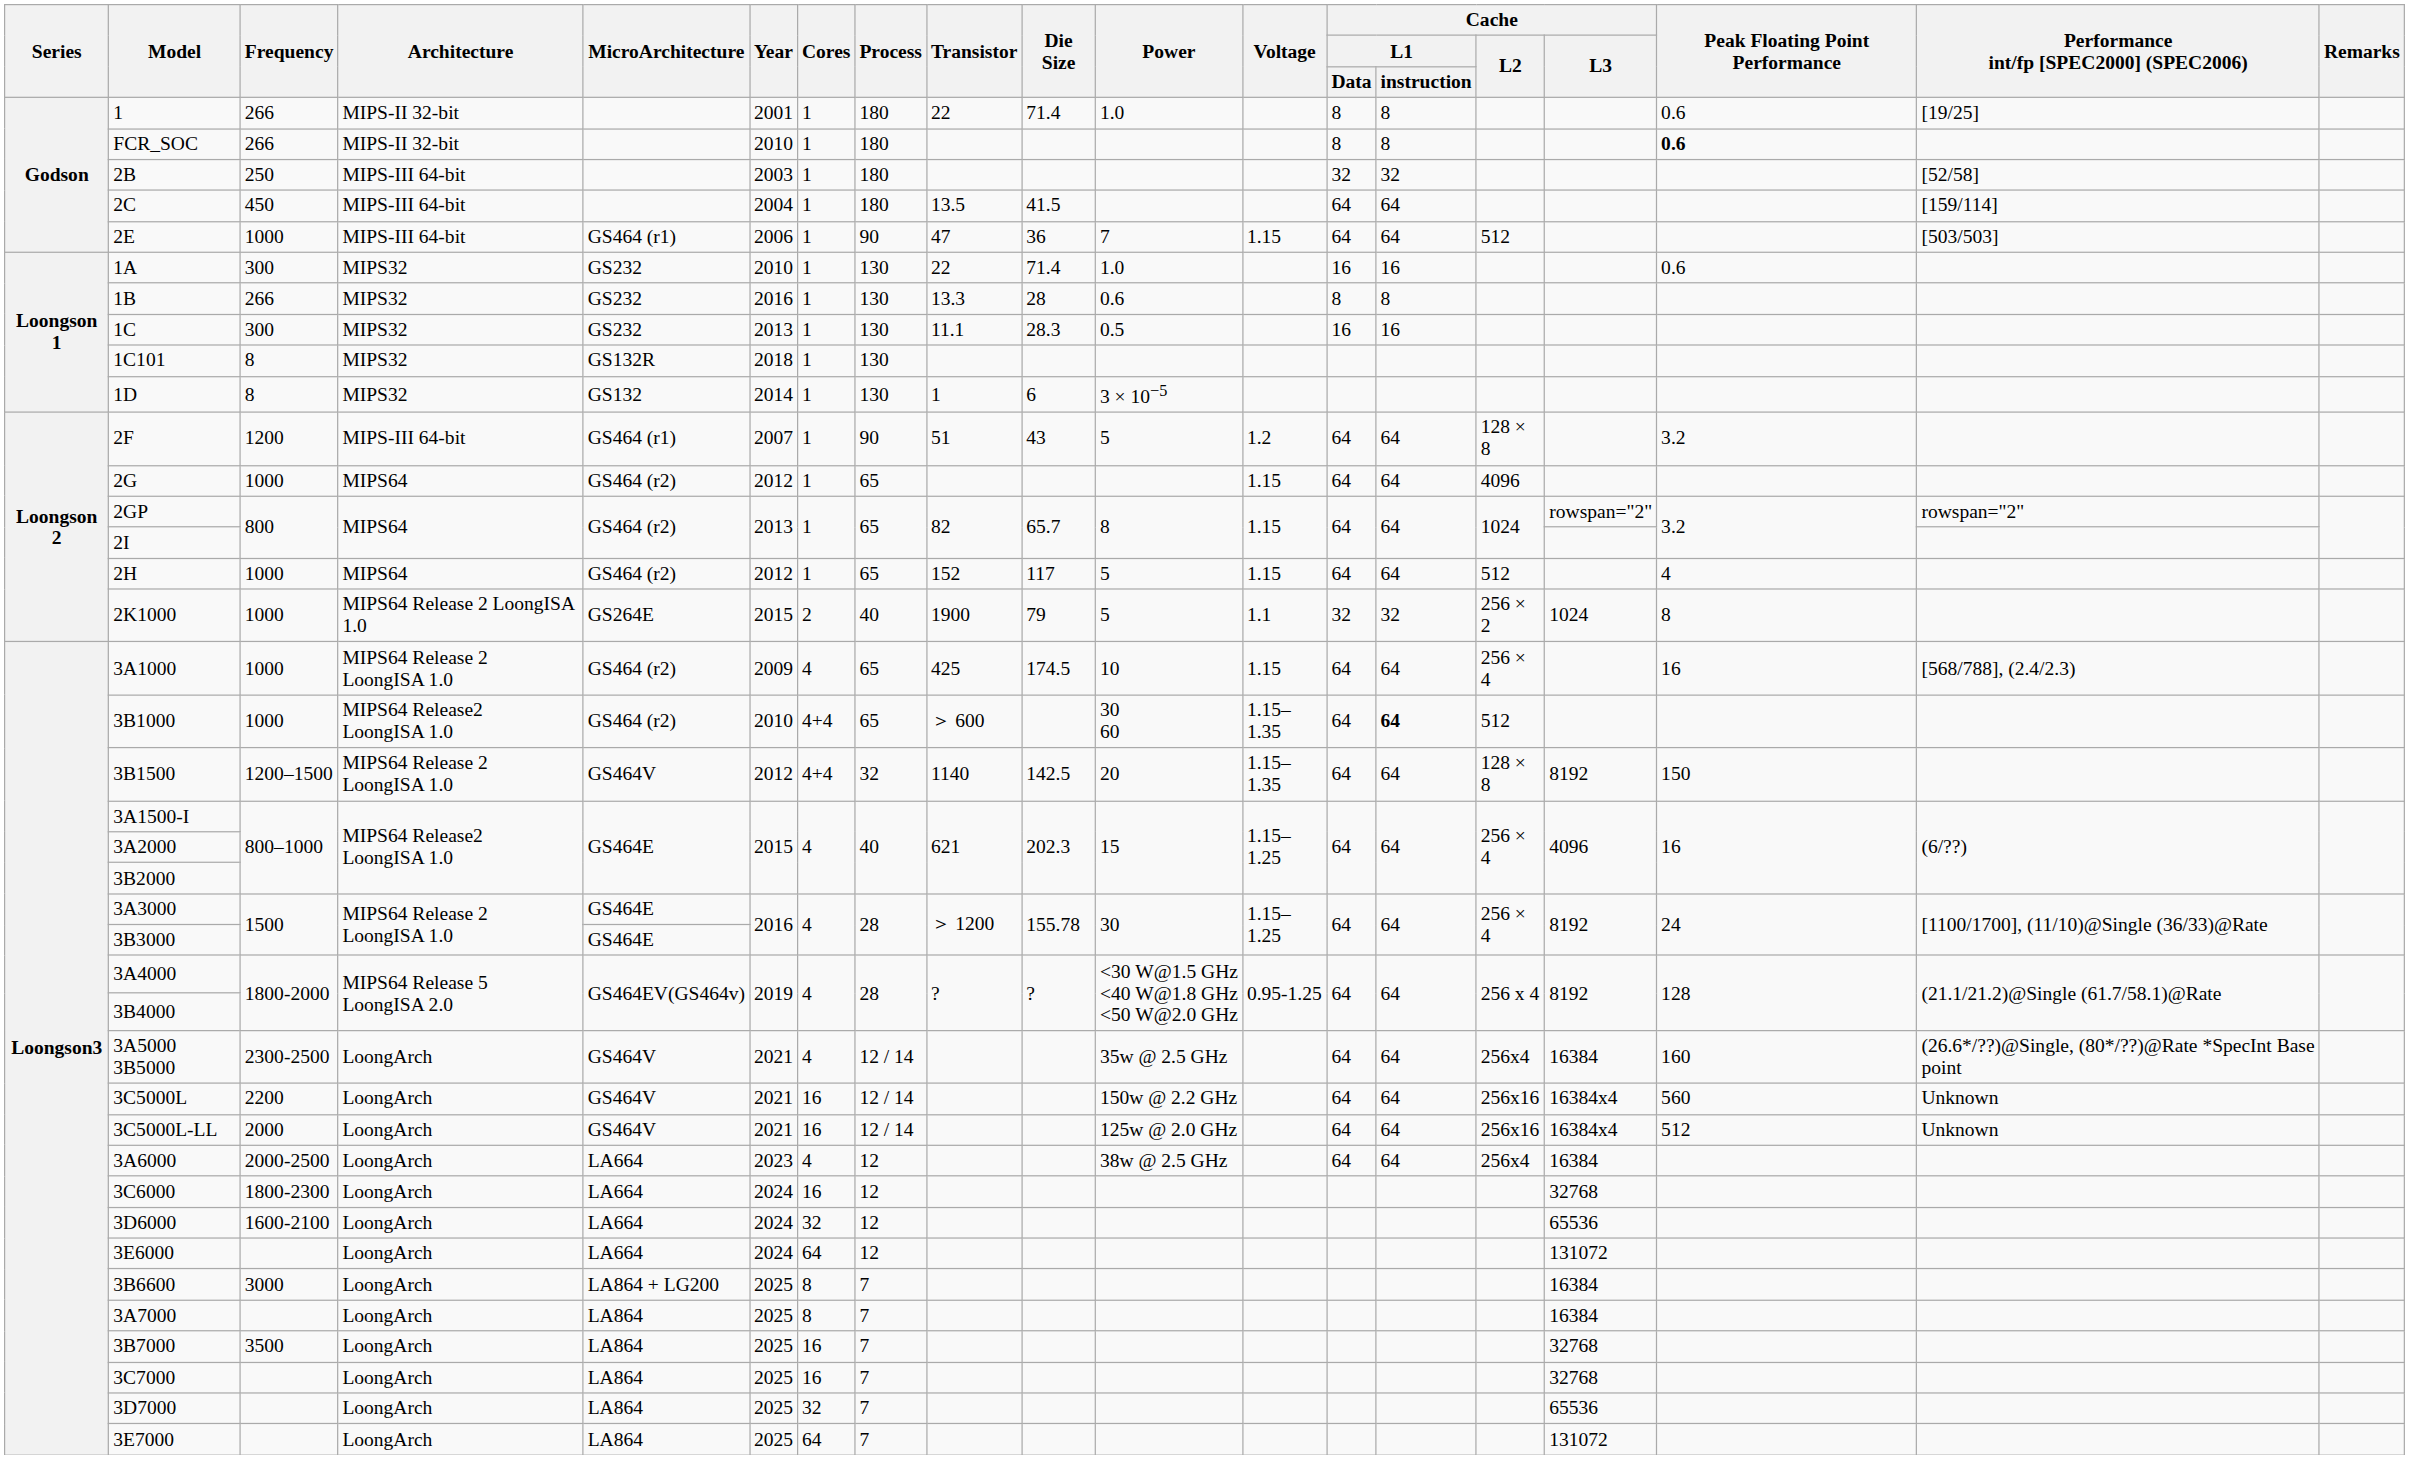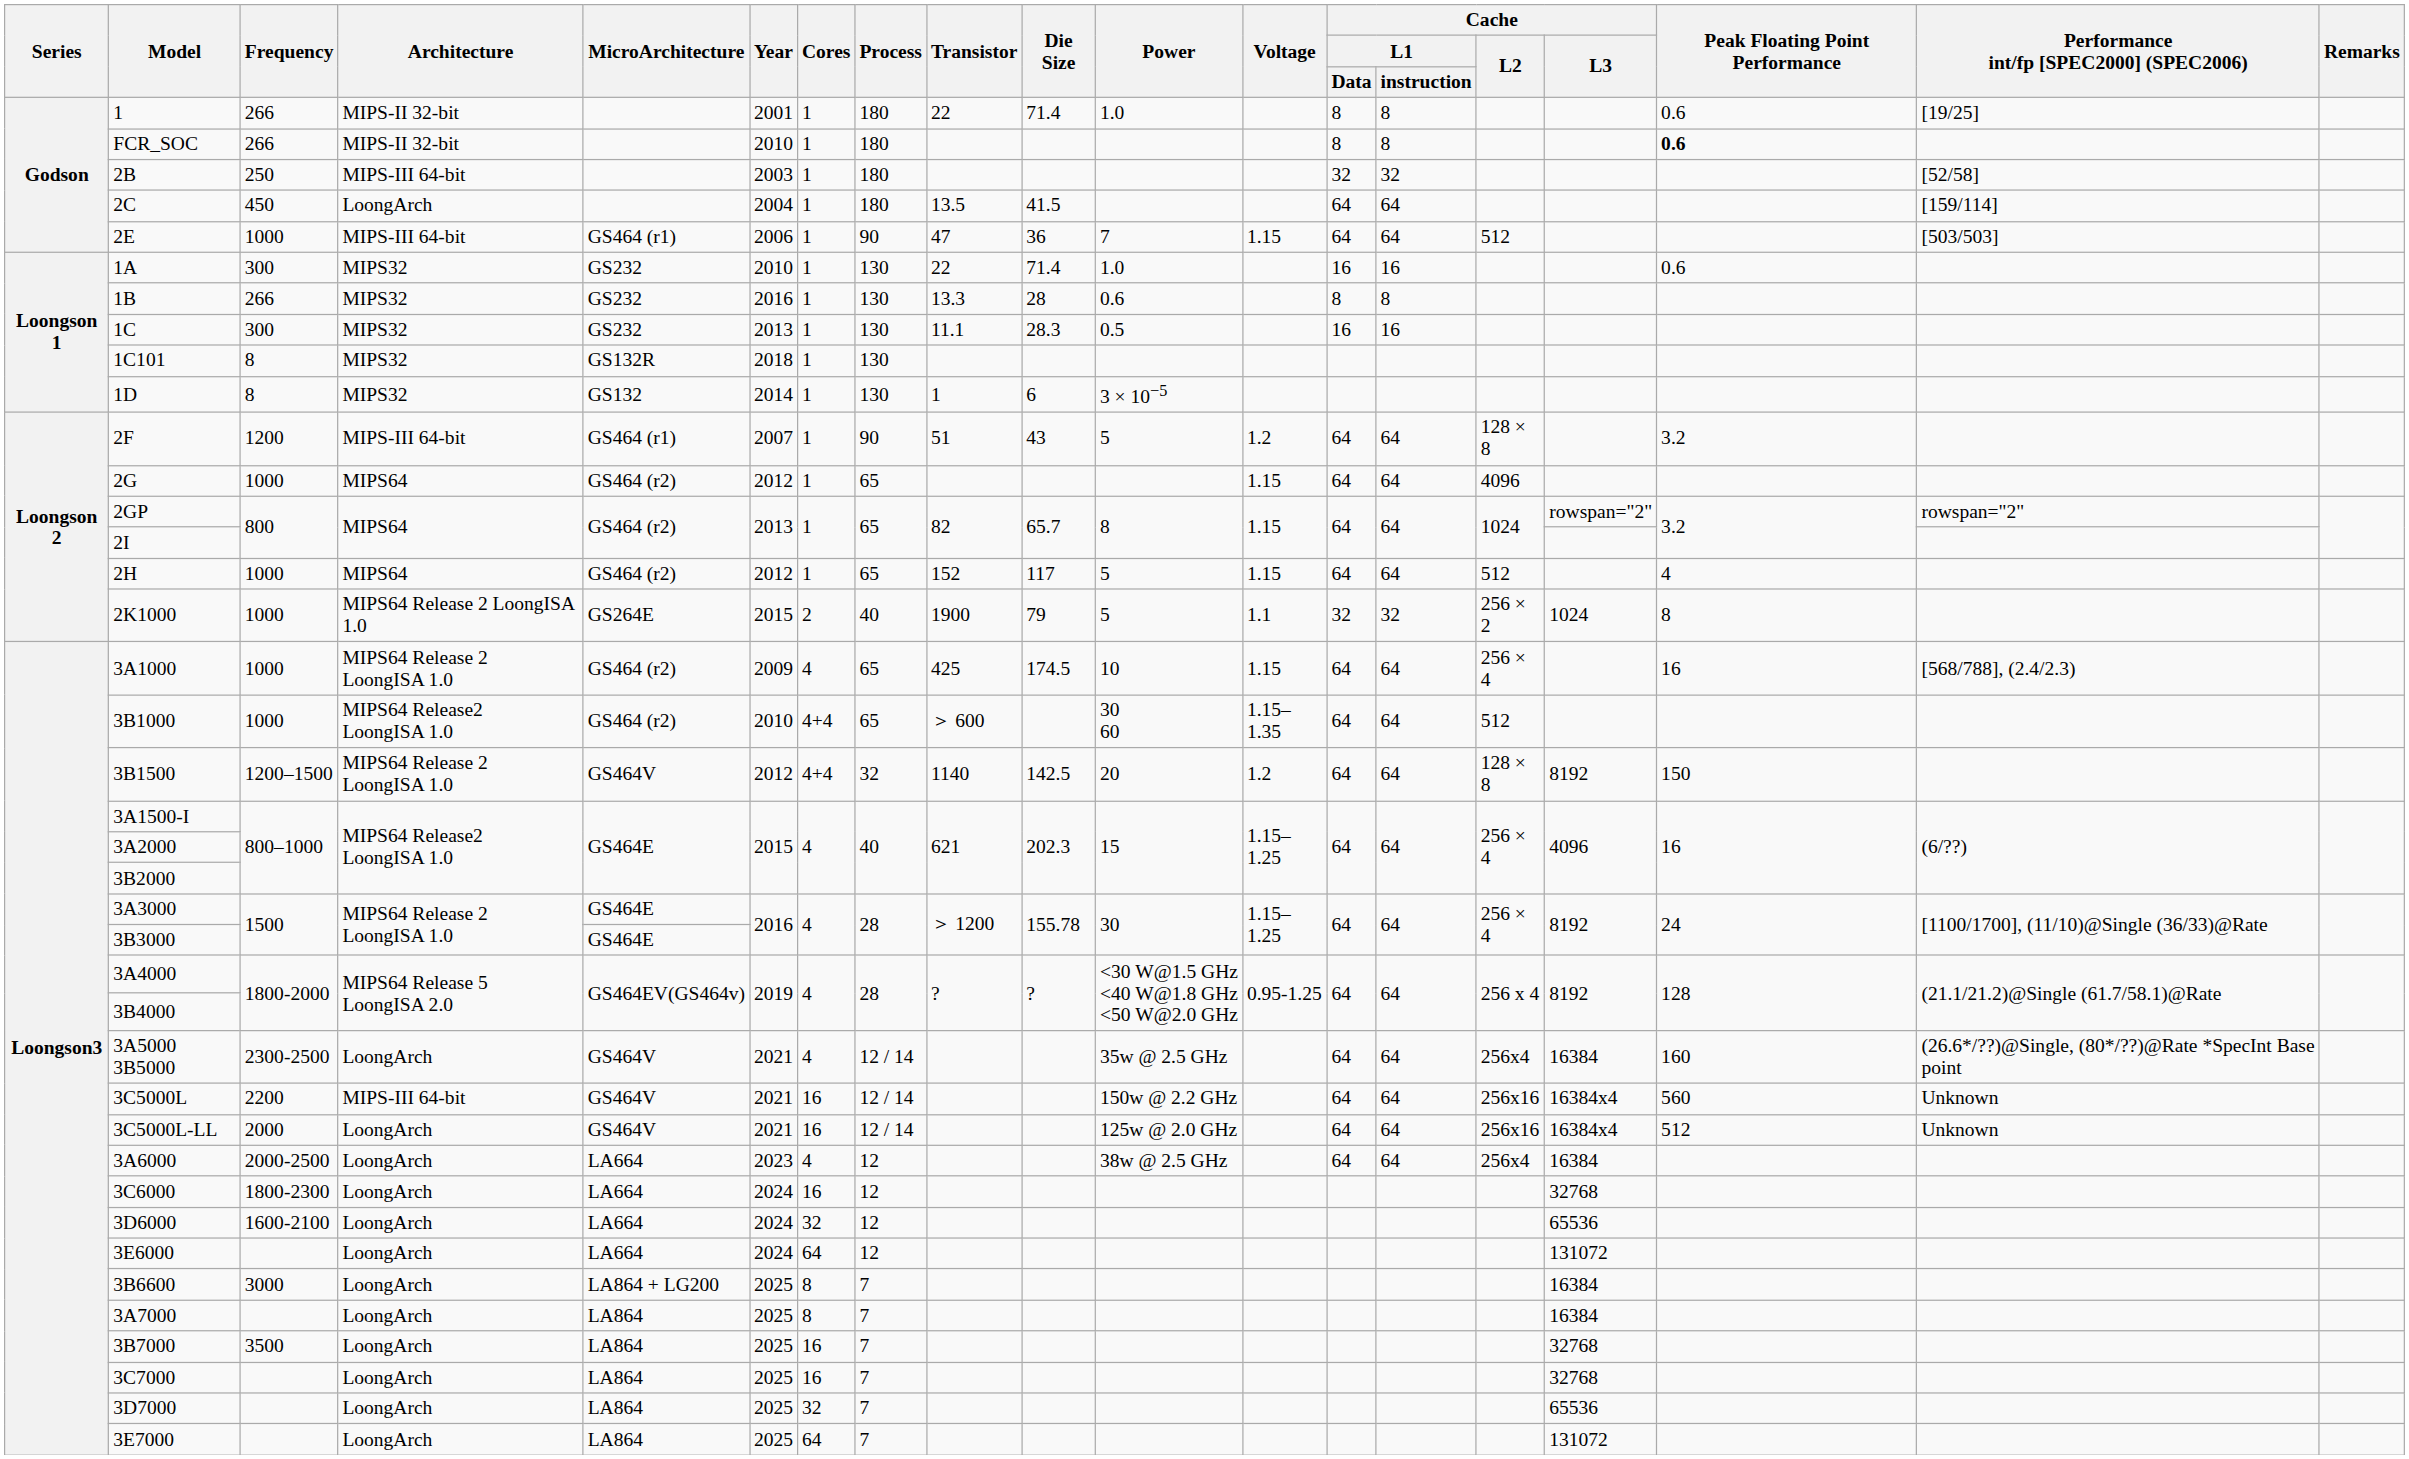(404, 205) MIPS-III 64-bit -> (387, 205) LoongArch
(1390, 721) bold -> (1390, 721) normal
(1269, 774) 1.15–1.35 -> (1259, 774) 1.2
(387, 1098) LoongArch -> (404, 1098) MIPS-III 64-bit
